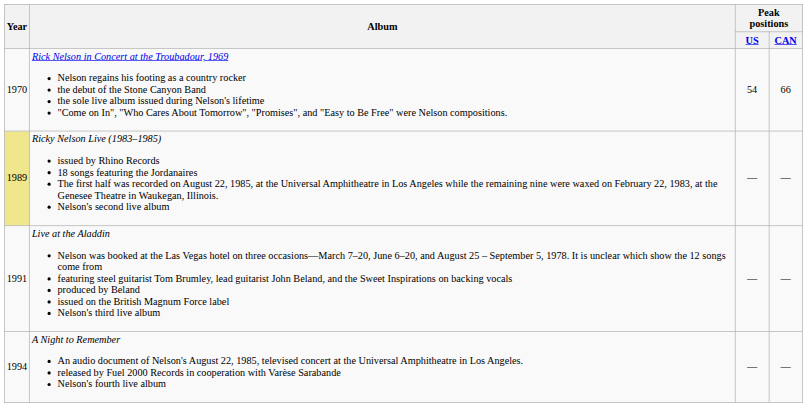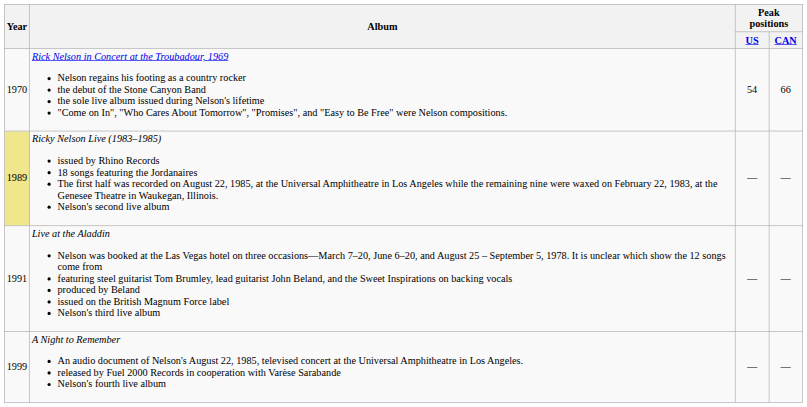(17, 367) 1994 -> (17, 367) 1999
